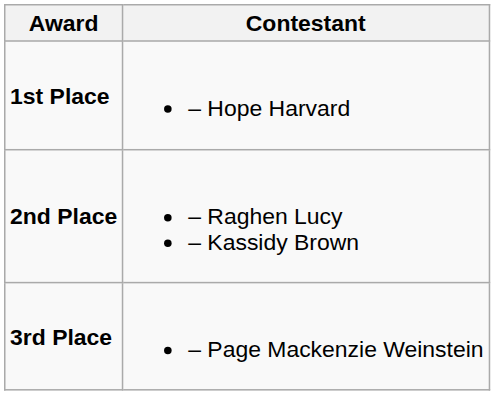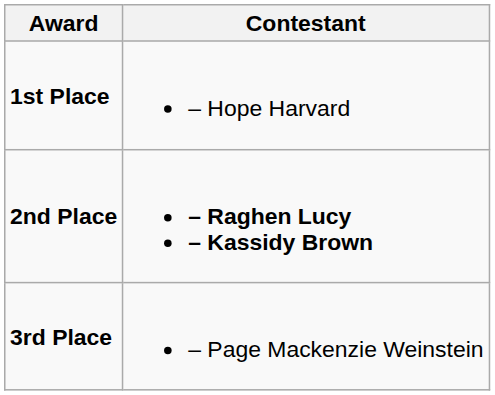(306, 229) normal -> (306, 229) bold
